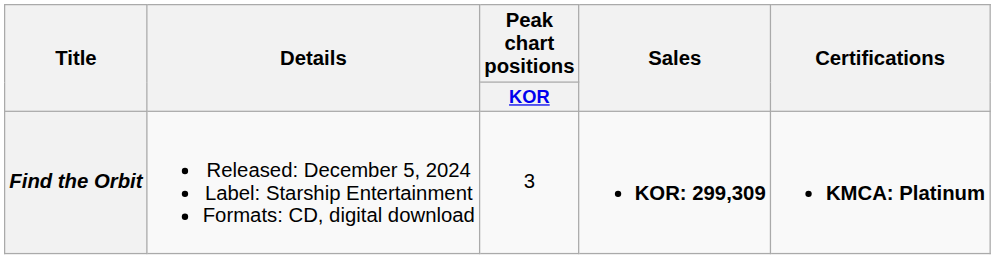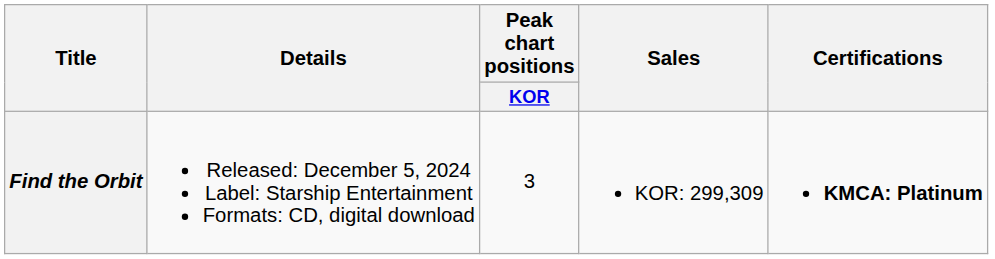(675, 194) bold -> (674, 194) normal
